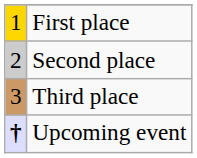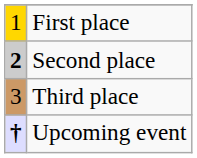(16, 59) normal -> (16, 59) bold
